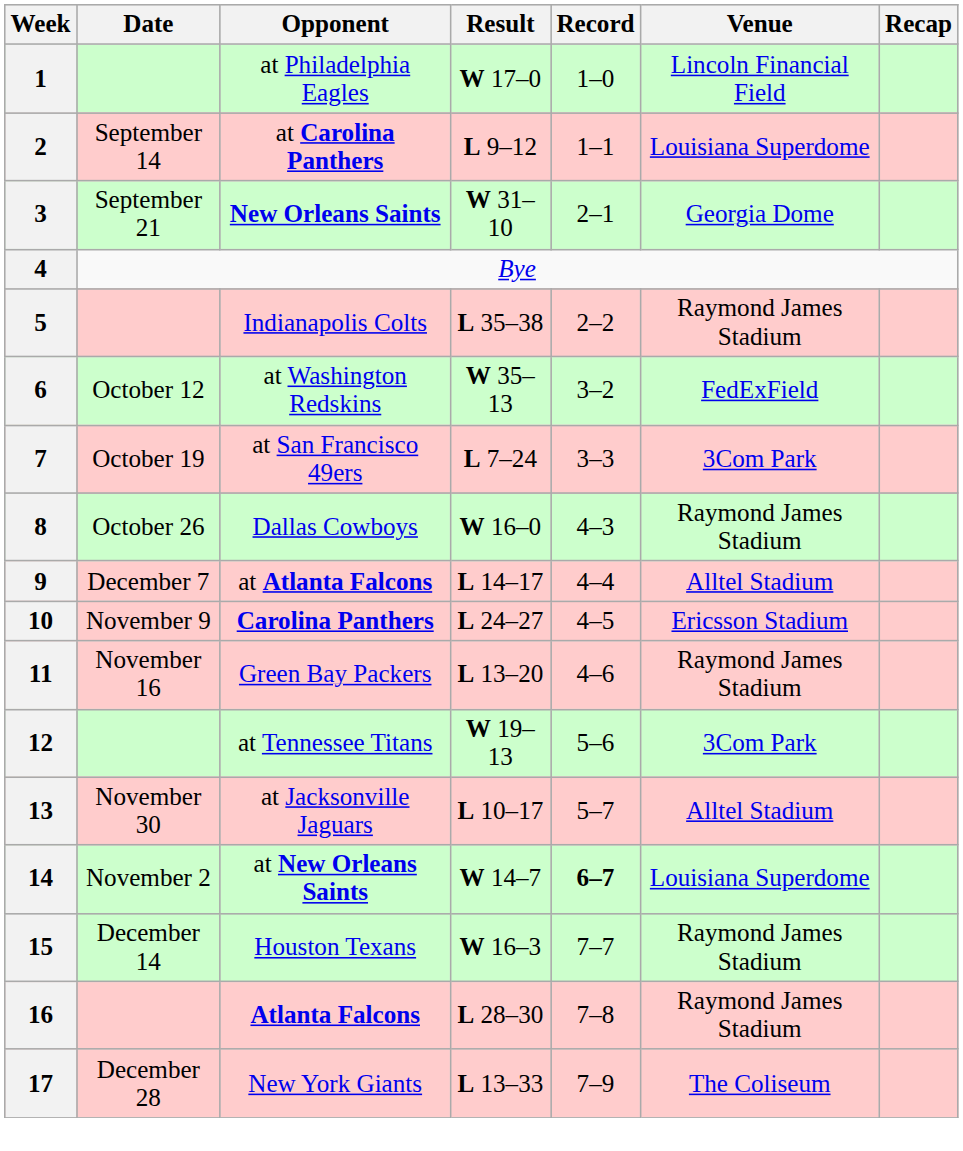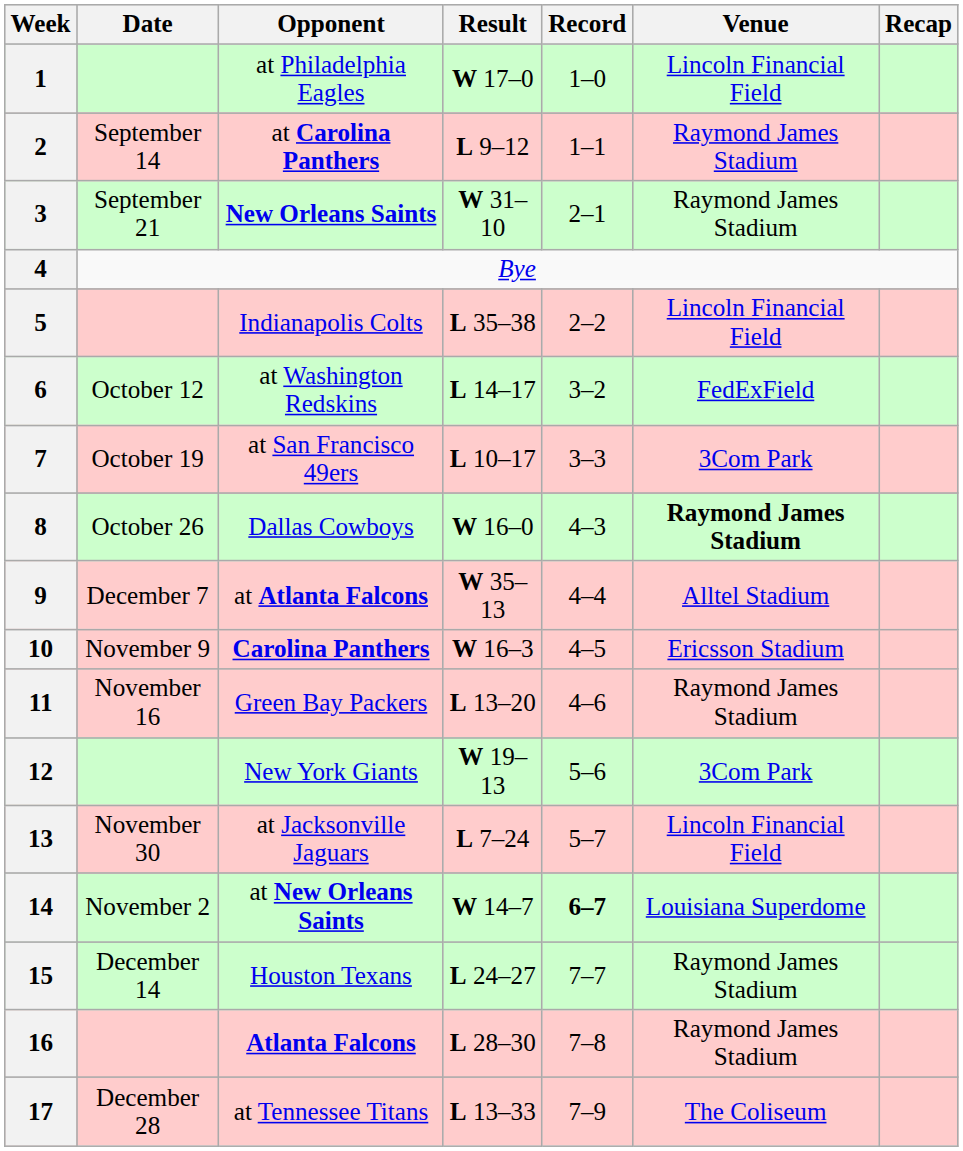(760, 146) Louisiana Superdome -> (756, 146) Raymond James Stadium
(760, 214) Georgia Dome -> (756, 214) Raymond James Stadium
(760, 322) Raymond James Stadium -> (756, 322) Lincoln Financial Field
(500, 390) W 35–13 -> (493, 390) L 14–17
(500, 458) L 7–24 -> (493, 458) L 10–17
(760, 526) normal -> (756, 526) bold
(500, 580) L 14–17 -> (493, 594) W 35–13
(500, 620) L 24–27 -> (493, 648) W 16–3
(335, 742) at Tennessee Titans -> (331, 770) New York Giants
(500, 810) L 10–17 -> (493, 839) L 7–24
(760, 810) Alltel Stadium -> (756, 839) Lincoln Financial Field
(500, 946) W 16–3 -> (493, 975) L 24–27
(335, 1083) New York Giants -> (331, 1111) at Tennessee Titans
